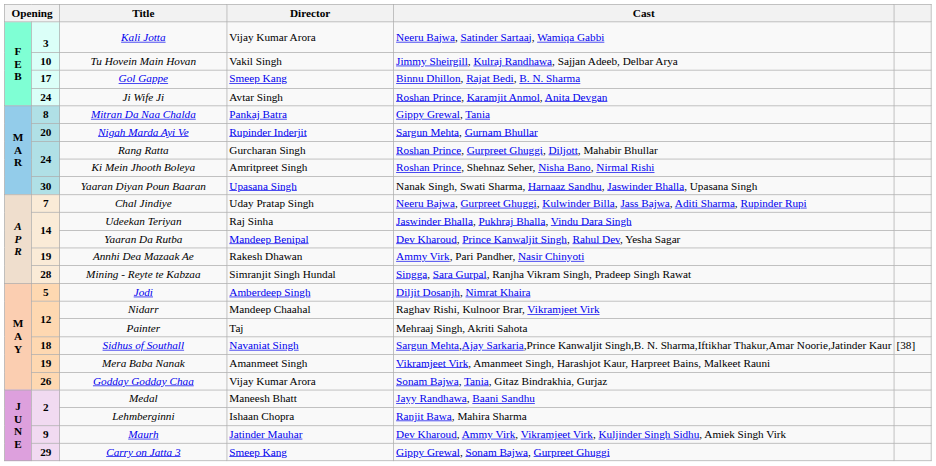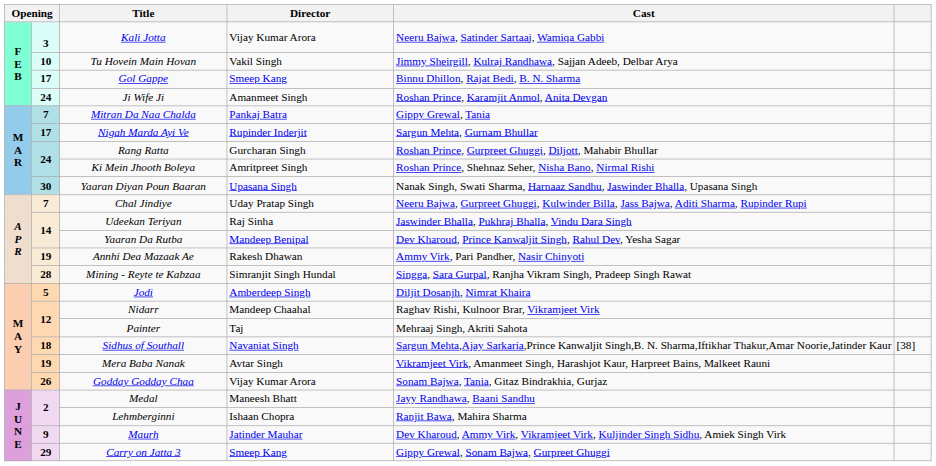(256, 97) Avtar Singh -> (268, 97) Amanmeet Singh
(46, 114) 8 -> (46, 114) 7
(46, 132) 20 -> (46, 132) 17
(268, 363) Amanmeet Singh -> (256, 363) Avtar Singh
